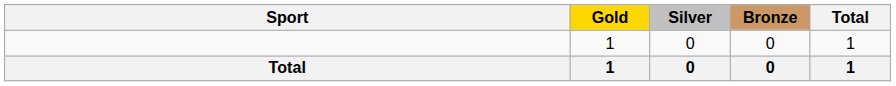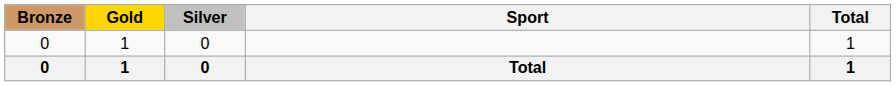columns swapped: (287, 18) <-> (770, 18)
